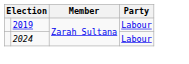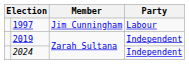+ row: (23, 25)
(136, 25) Labour -> (154, 39) Independent
(136, 39) Labour -> (154, 53) Independent
